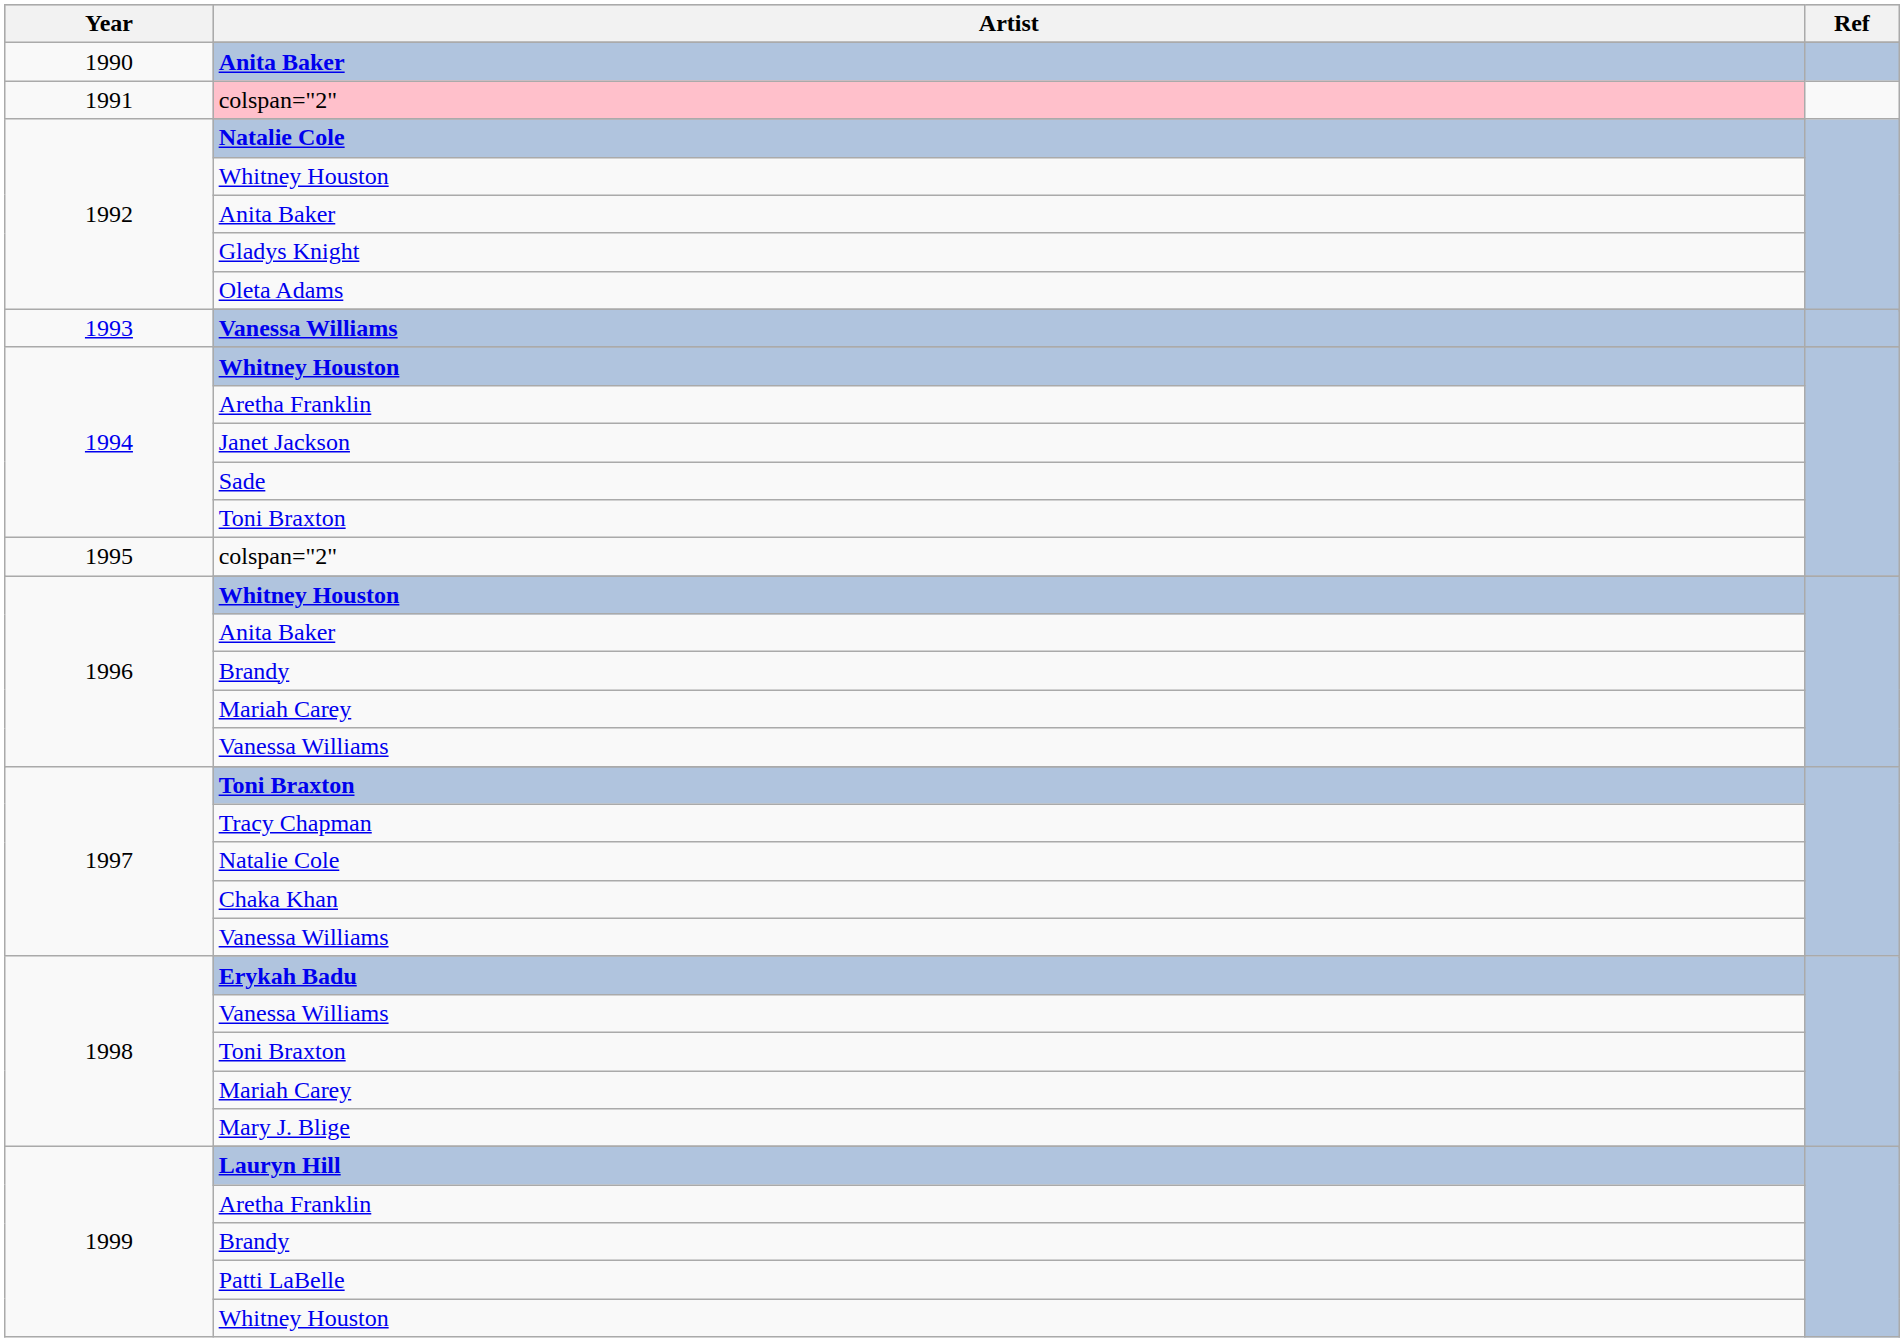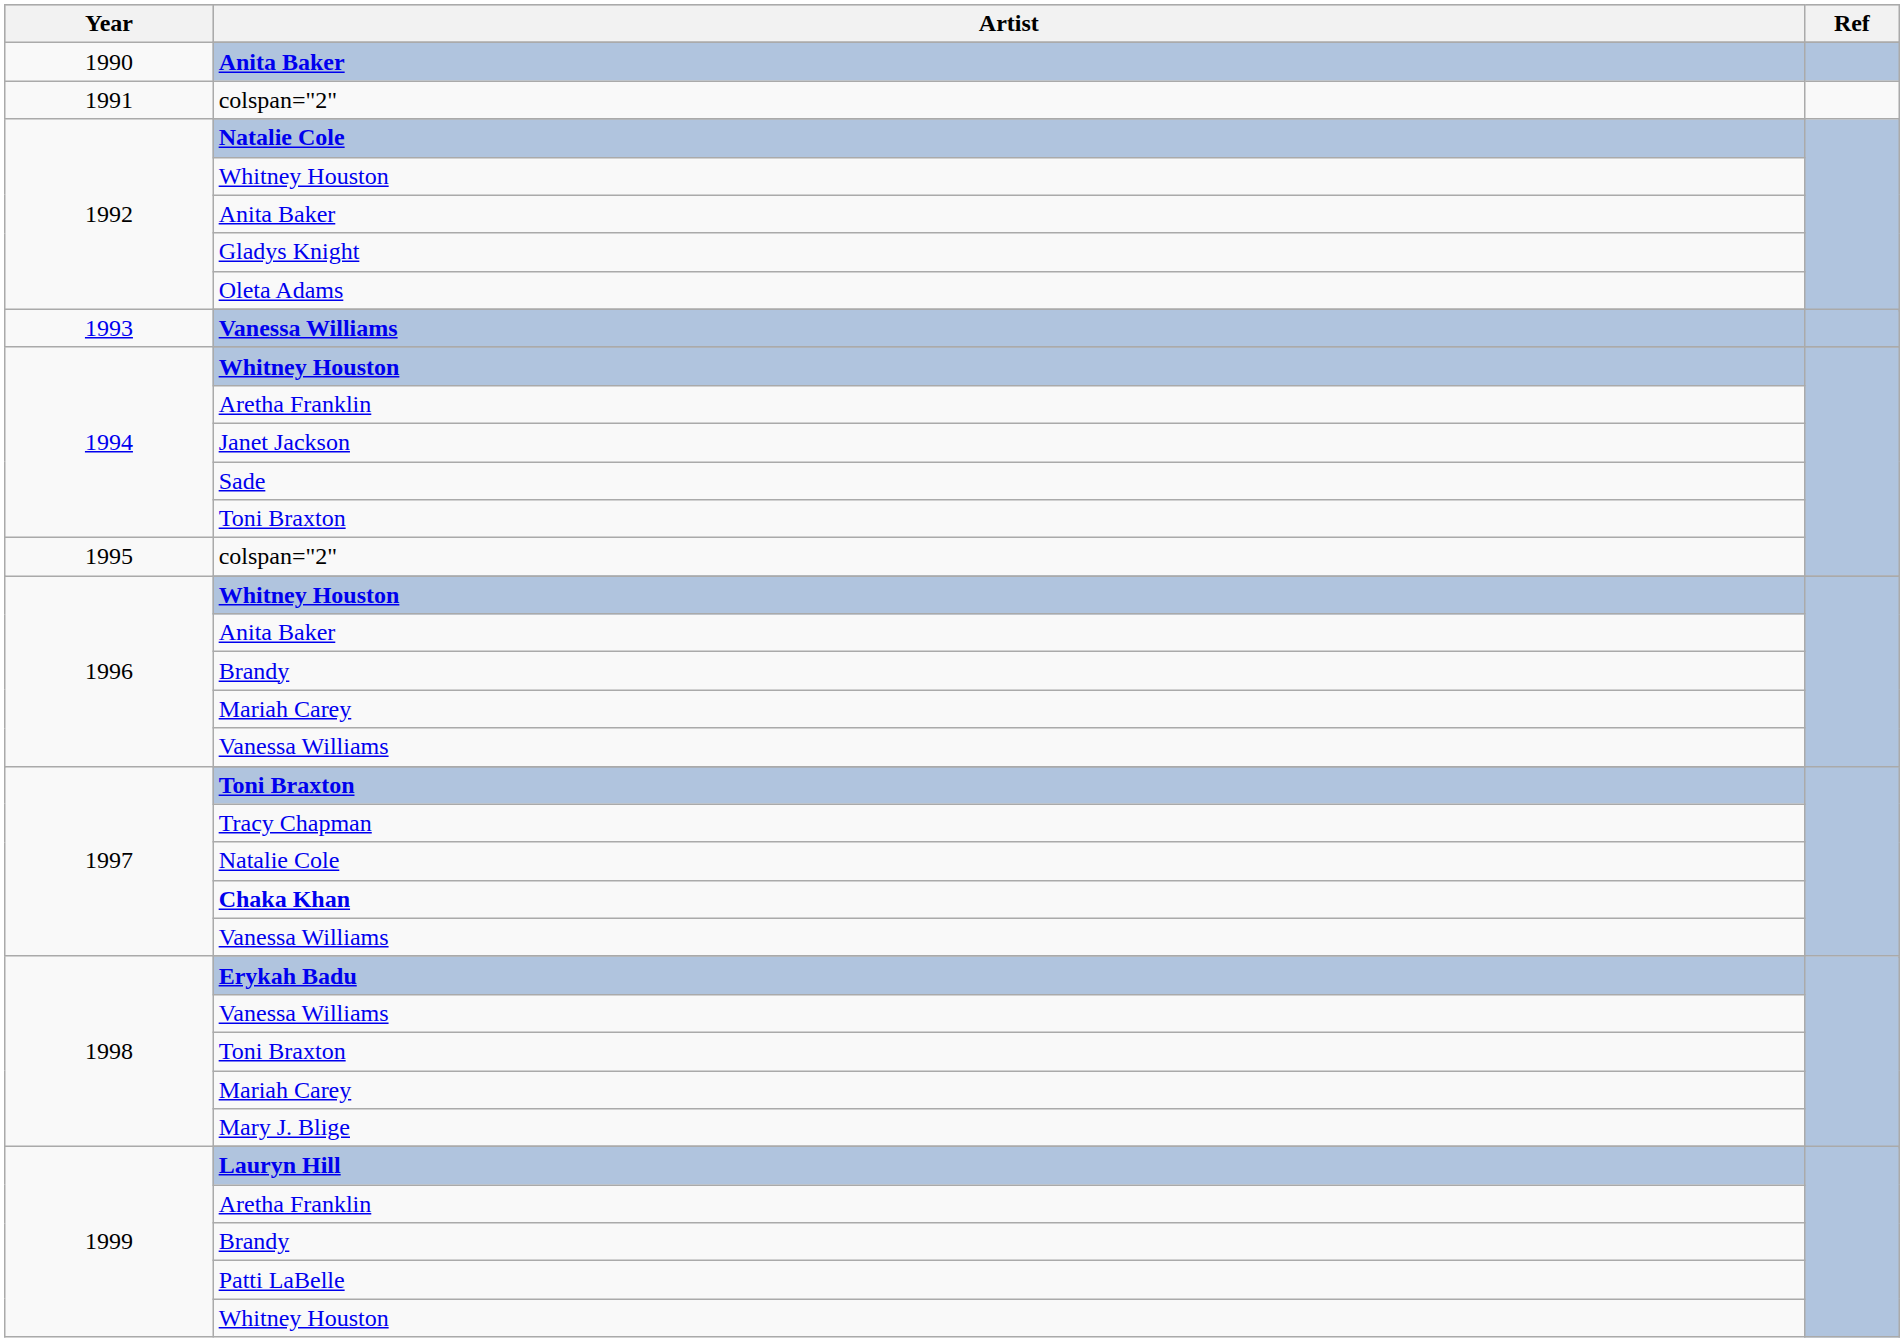(278, 99) pink background -> (278, 99) no background
(278, 898) normal -> (284, 898) bold
